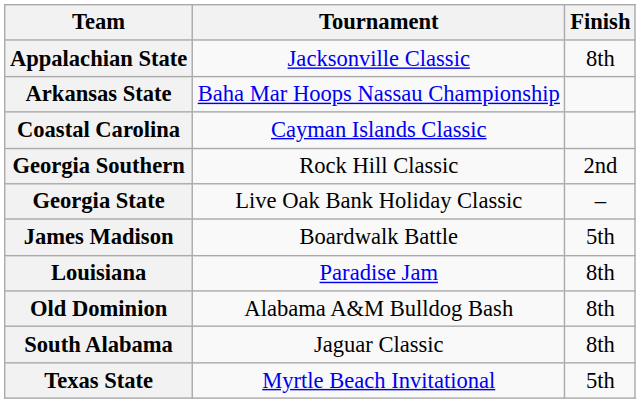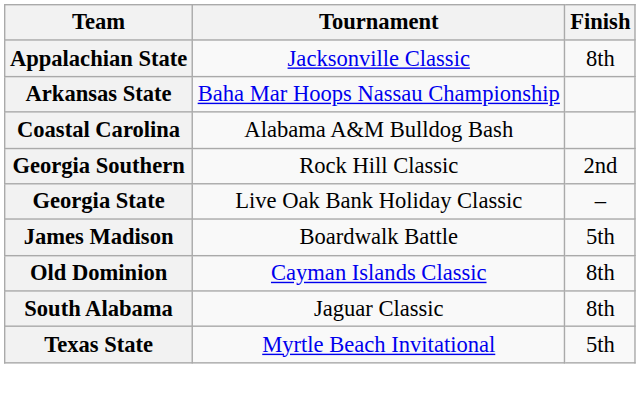(379, 129) Cayman Islands Classic -> (379, 129) Alabama A&M Bulldog Bash
- row: (99, 272)
(379, 308) Alabama A&M Bulldog Bash -> (379, 272) Cayman Islands Classic
